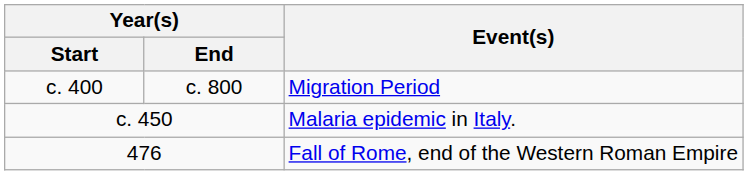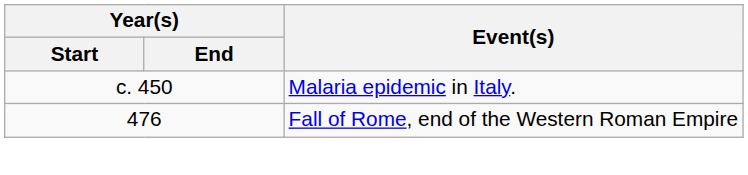- row: (364, 86)
